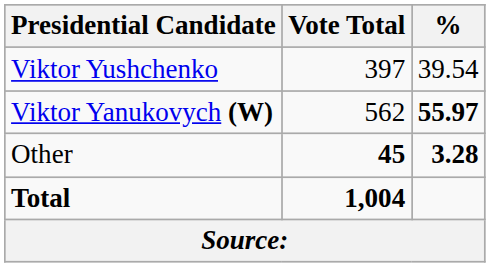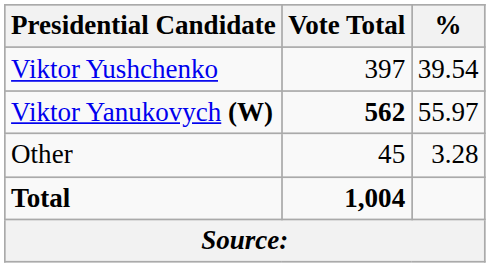(385, 111) normal -> (385, 111) bold
(448, 111) bold -> (448, 111) normal
(392, 154) bold -> (392, 154) normal
(455, 154) bold -> (455, 154) normal
